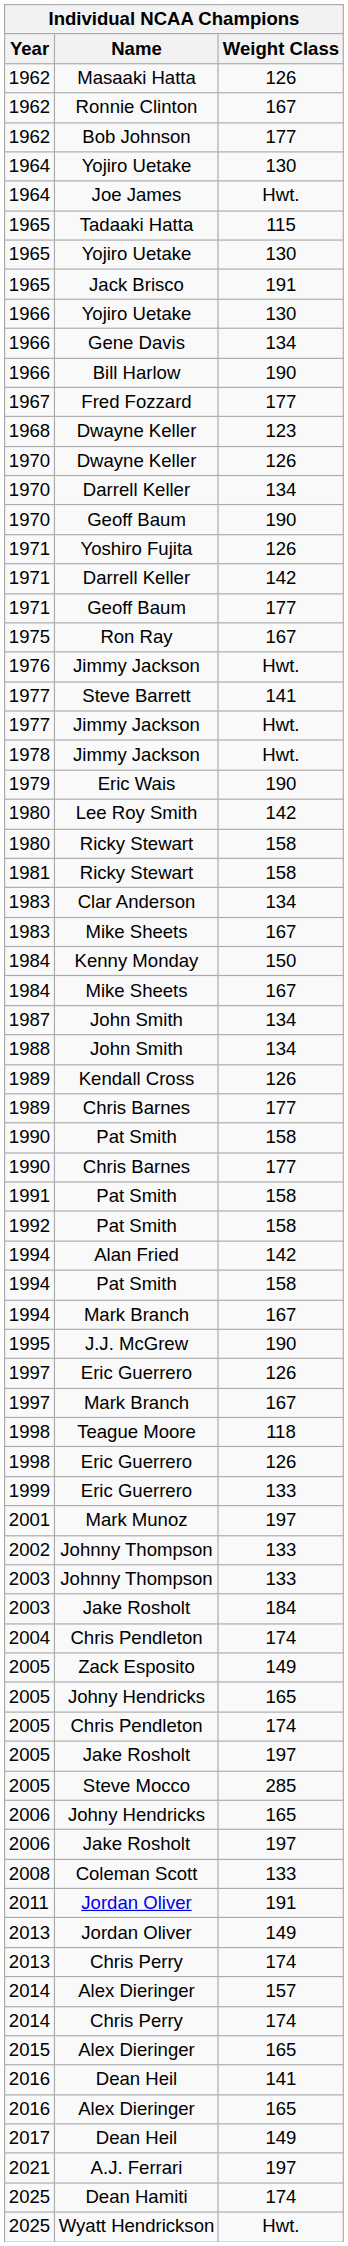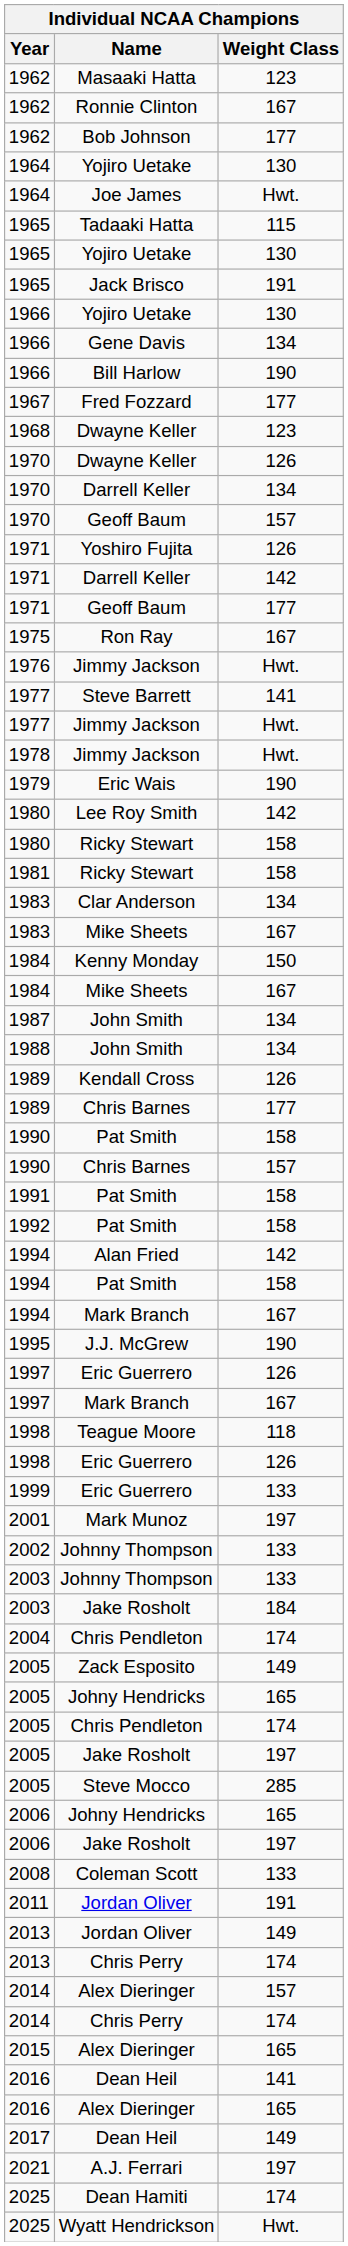(281, 78) 126 -> (281, 78) 123
(281, 519) 190 -> (281, 519) 157
(281, 1167) 177 -> (281, 1167) 157
